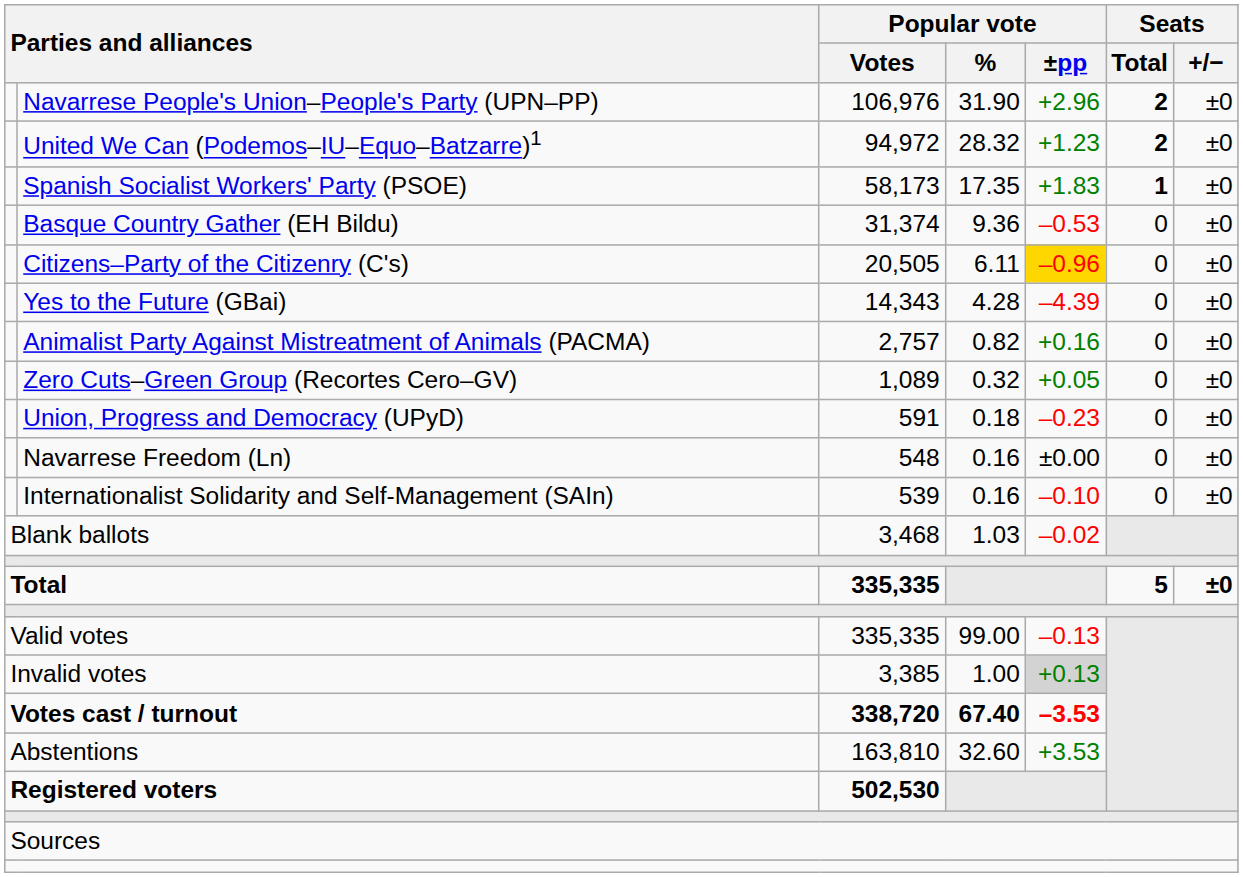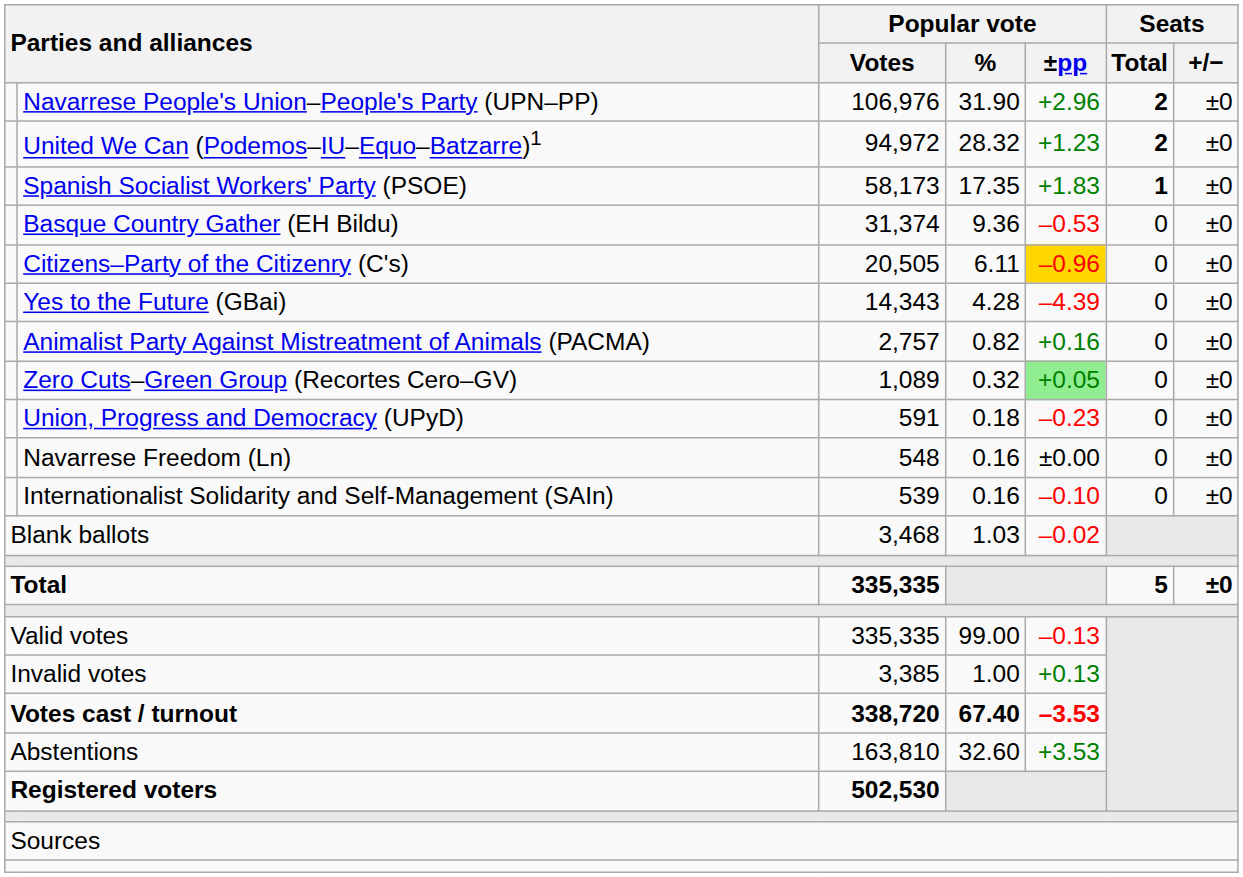(1069, 379) no background -> (1069, 379) lightgreen background
(1069, 674) lightgrey background -> (1069, 674) no background
